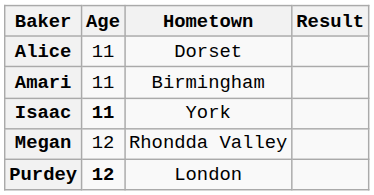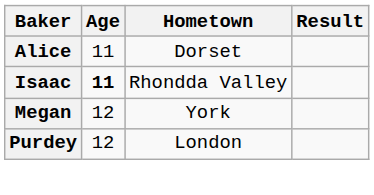- row: (43, 82)
(208, 113) York -> (208, 82) Rhondda Valley
(208, 144) Rhondda Valley -> (208, 113) York
(103, 175) bold -> (103, 144) normal
